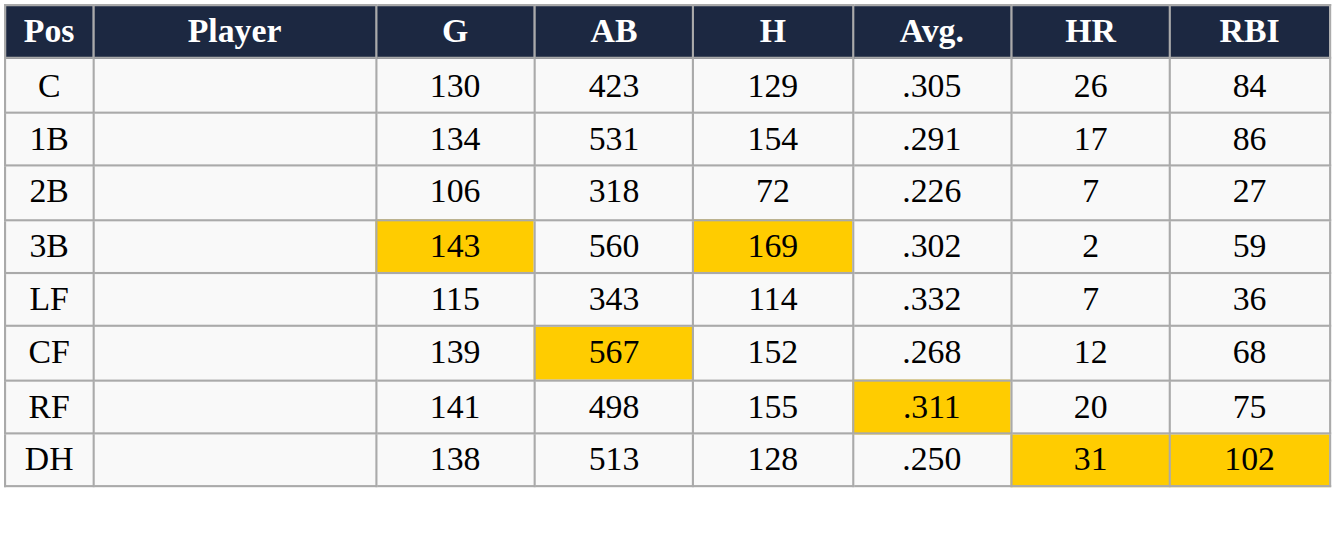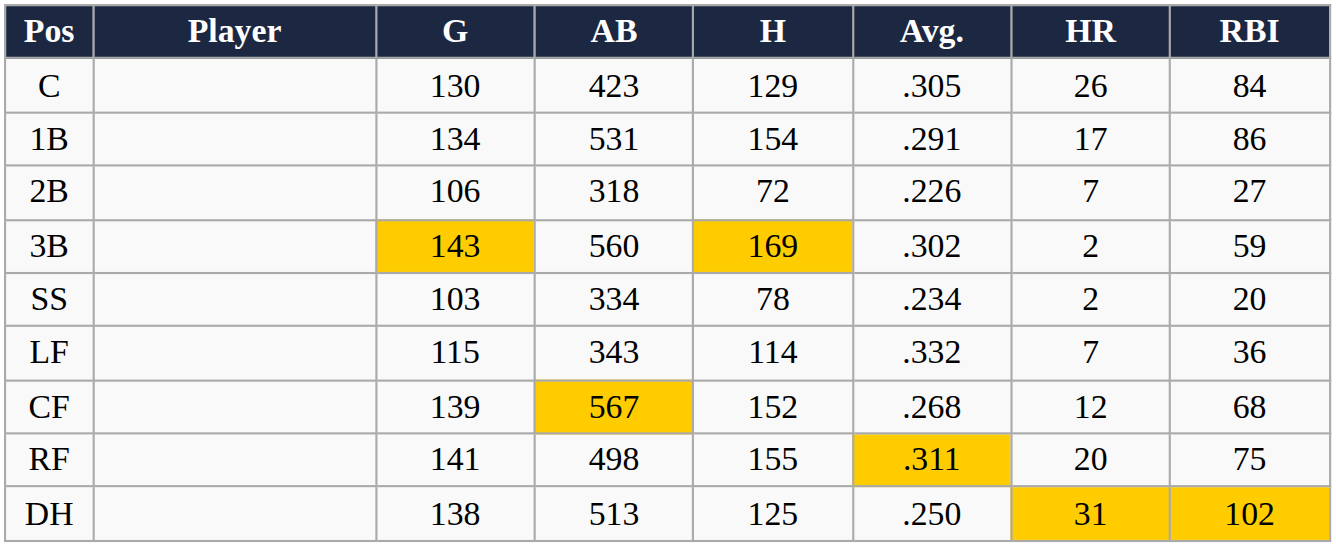+ row: (49, 298)
(773, 459) 128 -> (773, 513) 125
